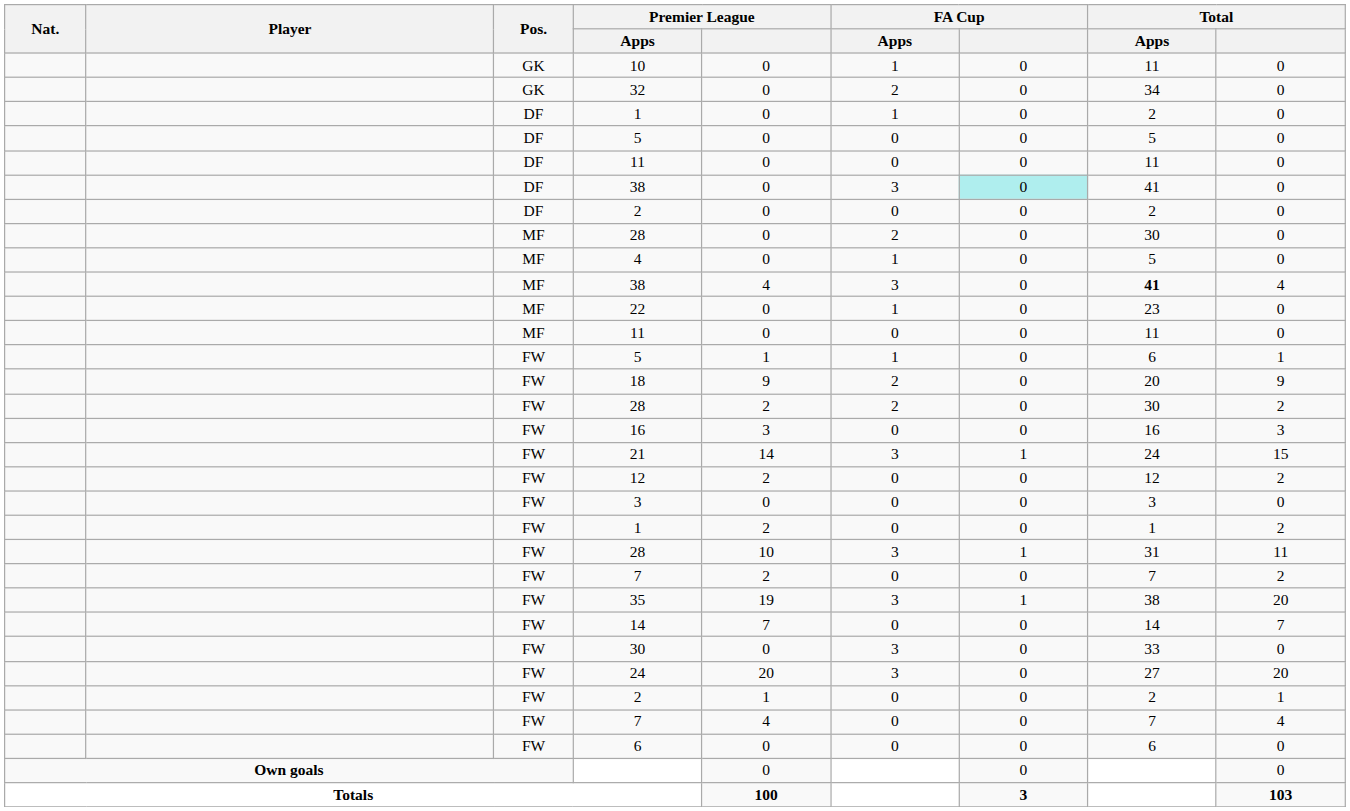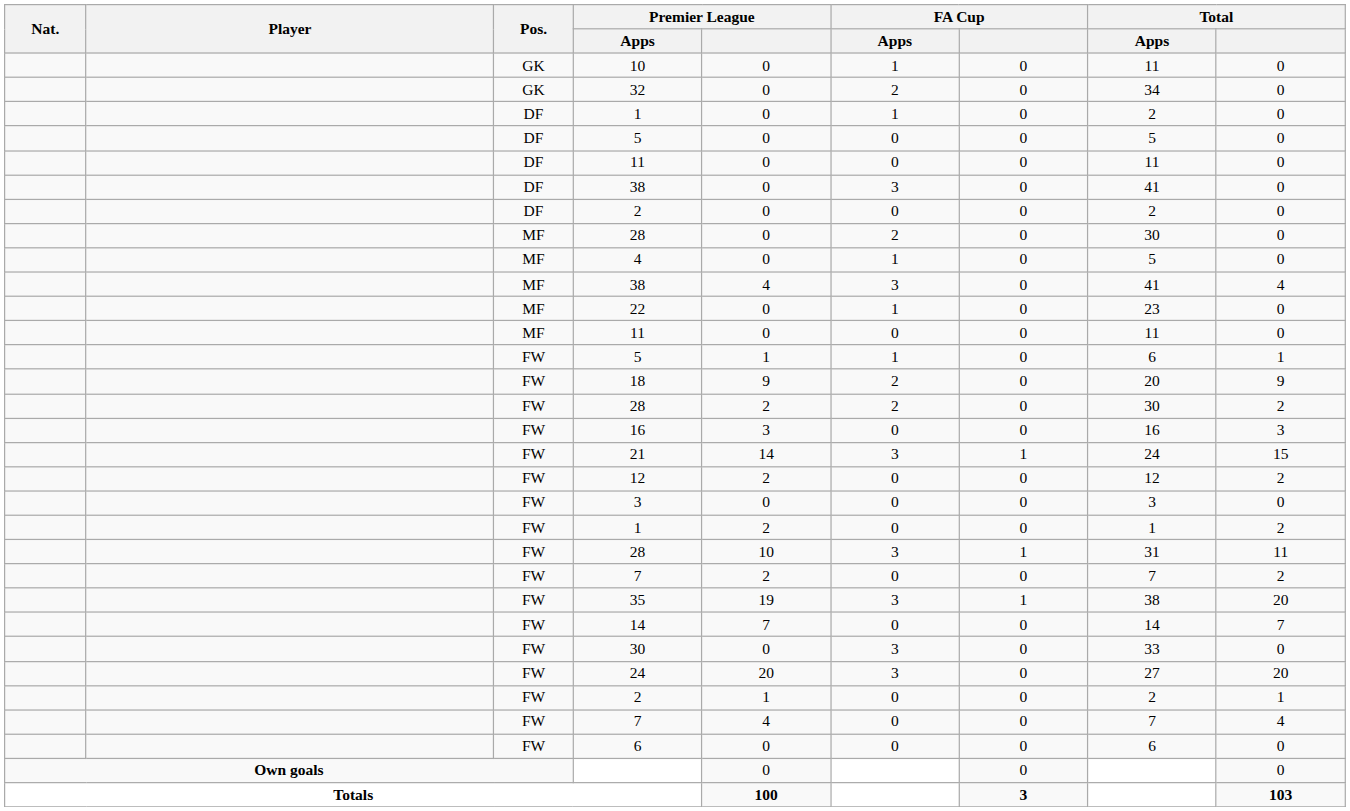(1023, 187) paleturquoise background -> (1023, 187) no background
(1152, 284) bold -> (1152, 284) normal
